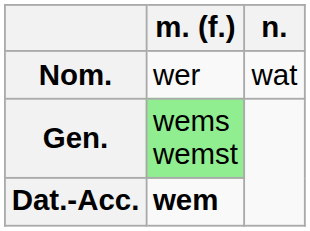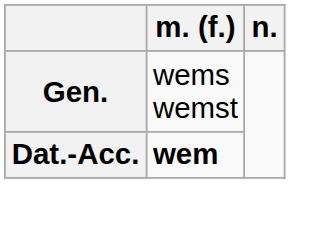- row: (76, 74)
(195, 137) lightgreen background -> (195, 91) no background
